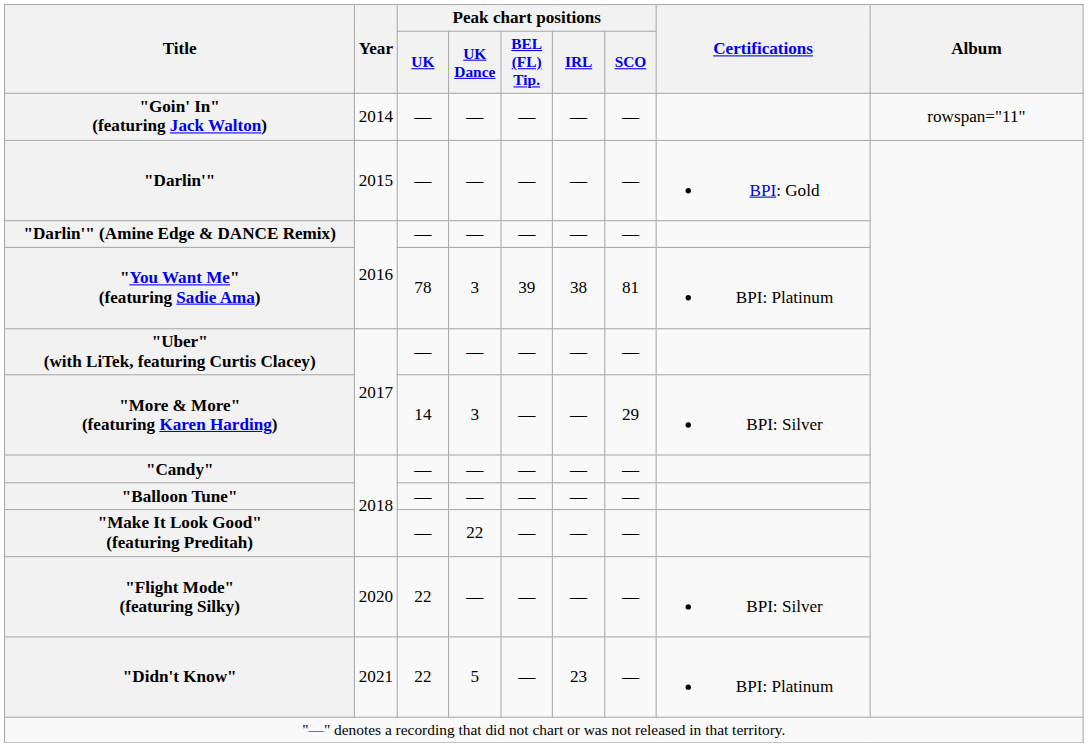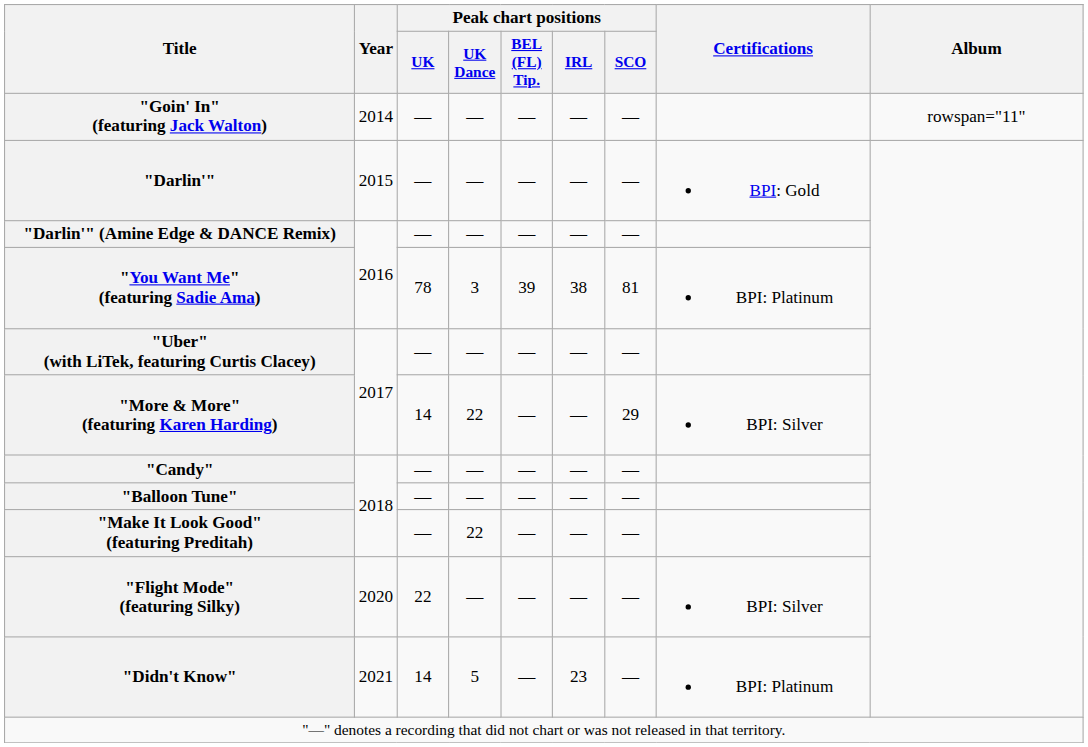(475, 415) 3 -> (475, 415) 22
(423, 677) 22 -> (423, 677) 14
